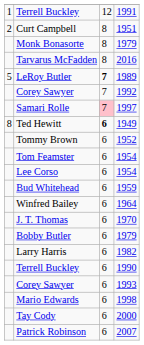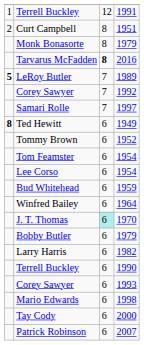(104, 60) normal -> (104, 60) bold
(9, 76) normal -> (9, 76) bold
(104, 76) bold -> (104, 76) normal
(104, 108) pink background -> (104, 108) no background
(9, 124) normal -> (9, 124) bold
(104, 124) bold -> (104, 124) normal
(104, 220) no background -> (104, 220) paleturquoise background
